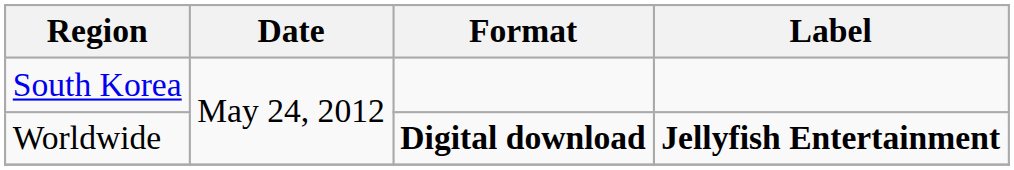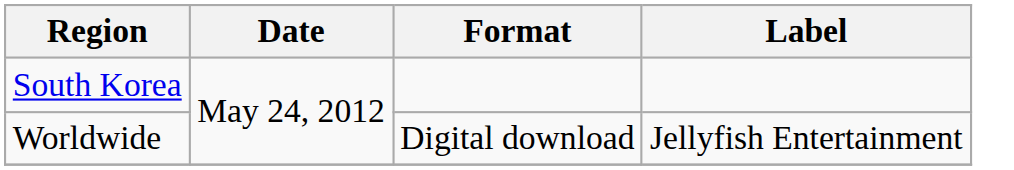(523, 137) bold -> (517, 137) normal
(831, 137) bold -> (806, 137) normal
